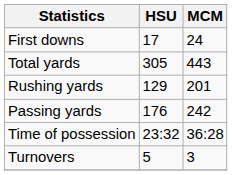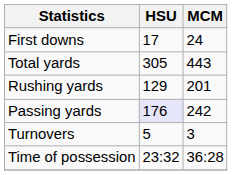(155, 110) no background -> (155, 110) lavender background
rows swapped: (41, 157) <-> (72, 134)
